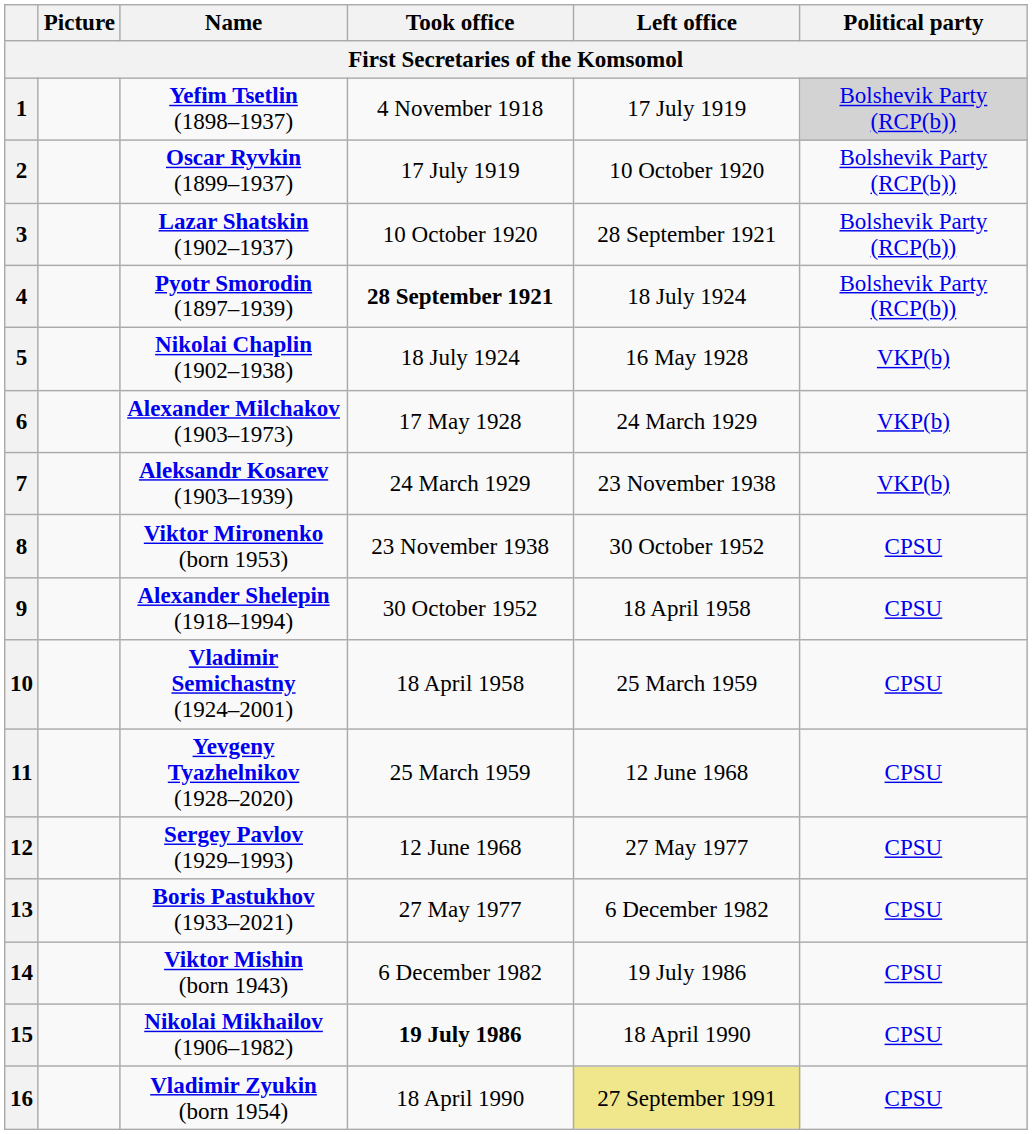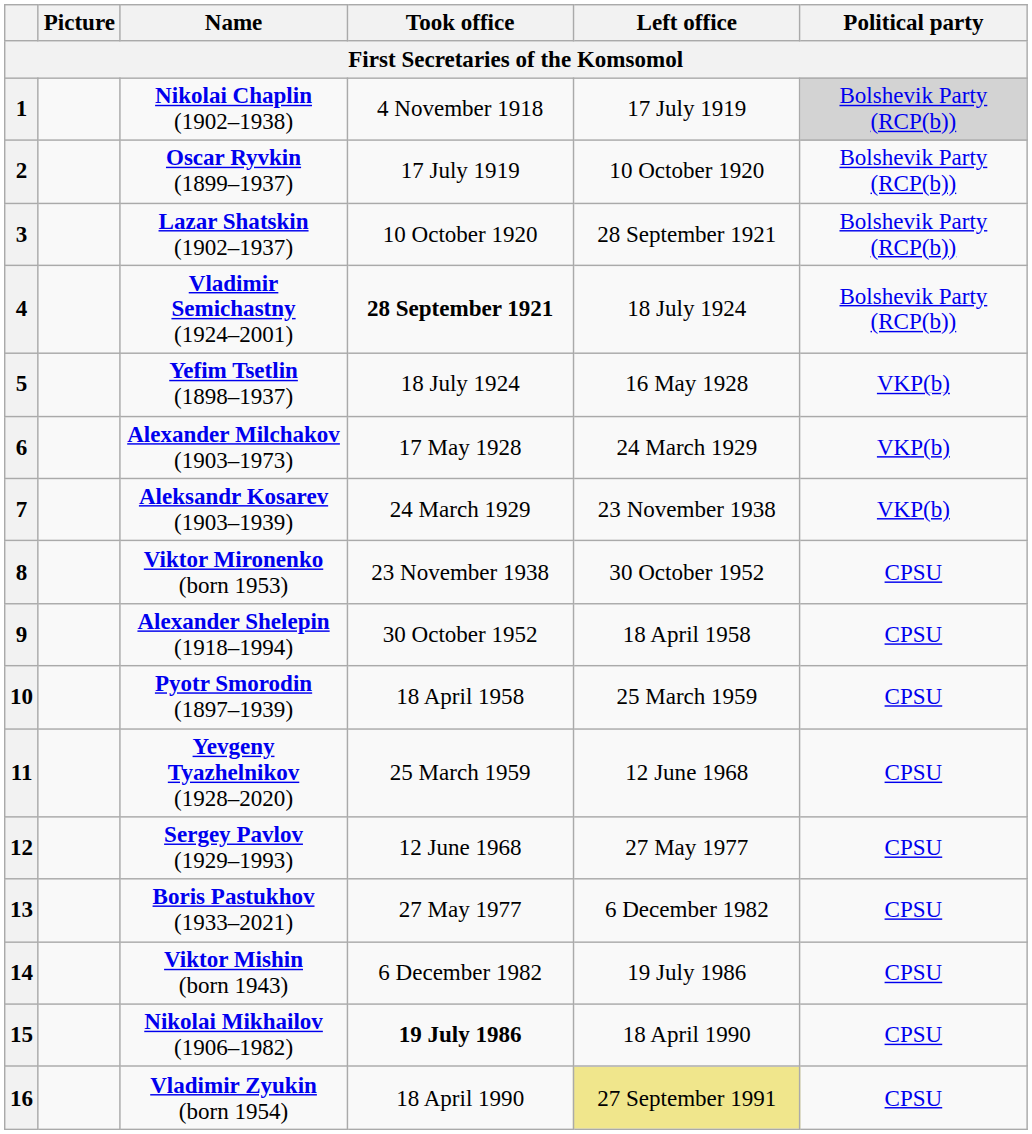(234, 108) Yefim Tsetlin (1898–1937) -> (234, 108) Nikolai Chaplin (1902–1938)
(234, 296) Pyotr Smorodin (1897–1939) -> (234, 309) Vladimir Semichastny (1924–2001)
(234, 358) Nikolai Chaplin (1902–1938) -> (234, 384) Yefim Tsetlin (1898–1937)
(234, 683) Vladimir Semichastny (1924–2001) -> (234, 696) Pyotr Smorodin (1897–1939)
